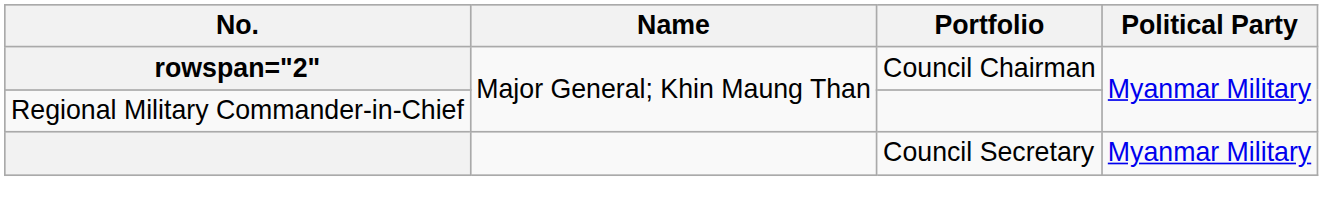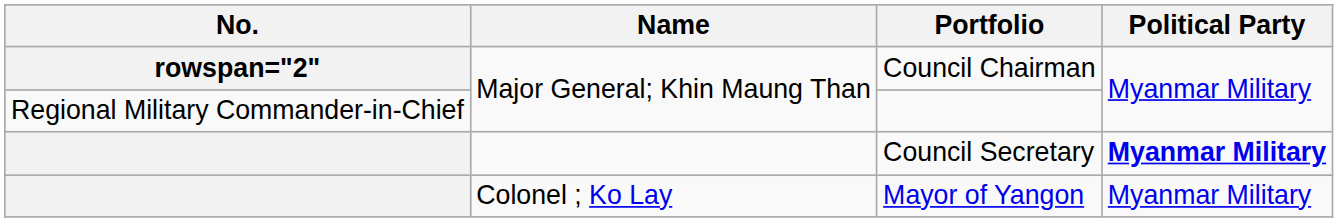(1210, 152) normal -> (1217, 152) bold
+ row: (984, 195)
